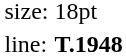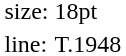(89, 43) bold -> (88, 43) normal
